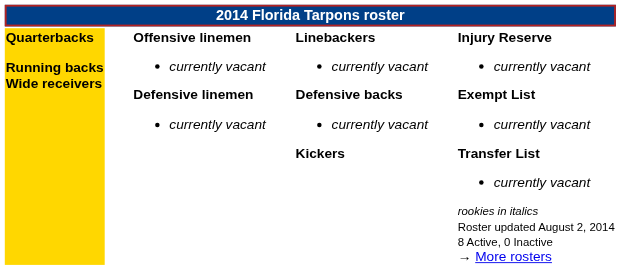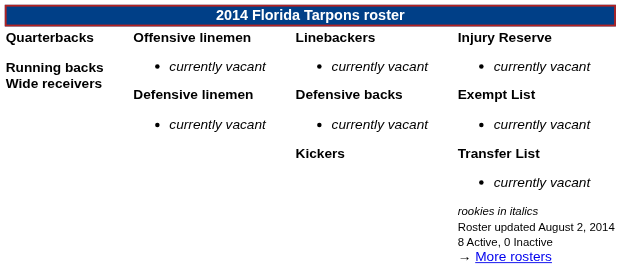(55, 60) gold background -> (55, 60) no background
